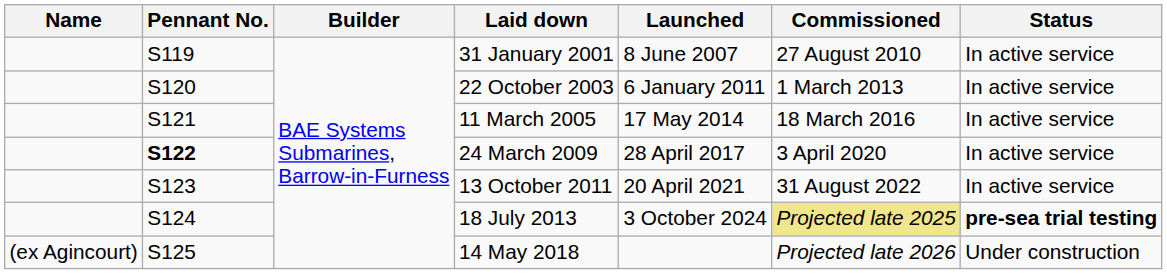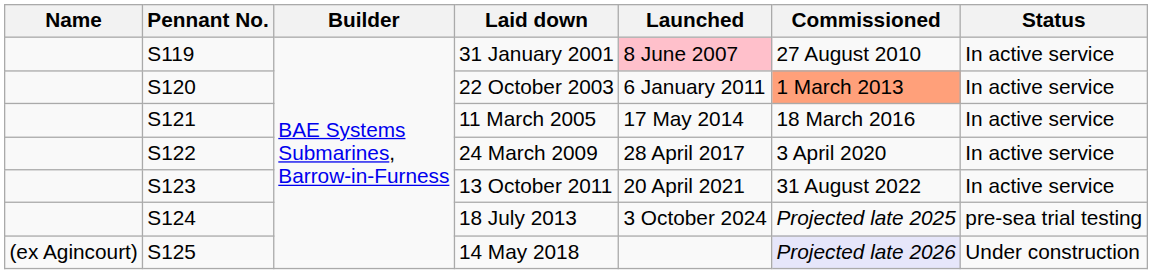(681, 53) no background -> (681, 53) pink background
(840, 86) no background -> (840, 86) lightsalmon background
(172, 152) bold -> (172, 152) normal
(866, 218) khaki background -> (866, 218) no background
(1061, 218) bold -> (1054, 218) normal
(866, 251) no background -> (866, 251) lavender background
